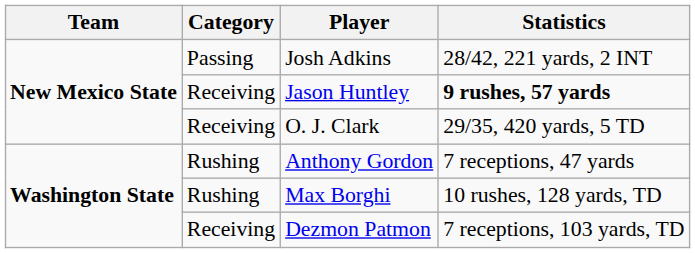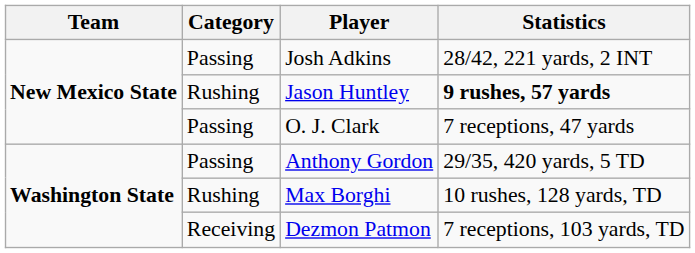(231, 91) Receiving -> (223, 91) Rushing
(231, 126) Receiving -> (220, 126) Passing
(544, 126) 29/35, 420 yards, 5 TD -> (539, 126) 7 receptions, 47 yards
(223, 160) Rushing -> (220, 160) Passing
(539, 160) 7 receptions, 47 yards -> (544, 160) 29/35, 420 yards, 5 TD
